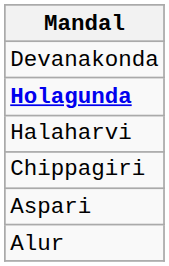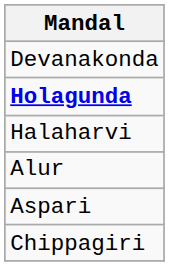(78, 170) Chippagiri -> (37, 170) Alur
(37, 243) Alur -> (78, 243) Chippagiri
